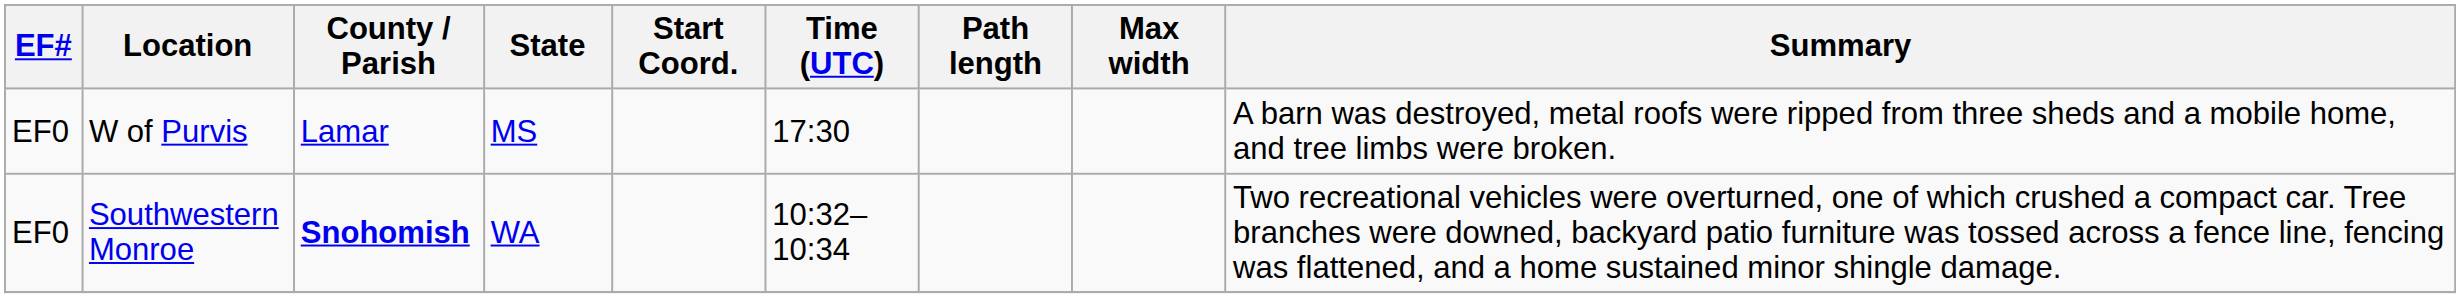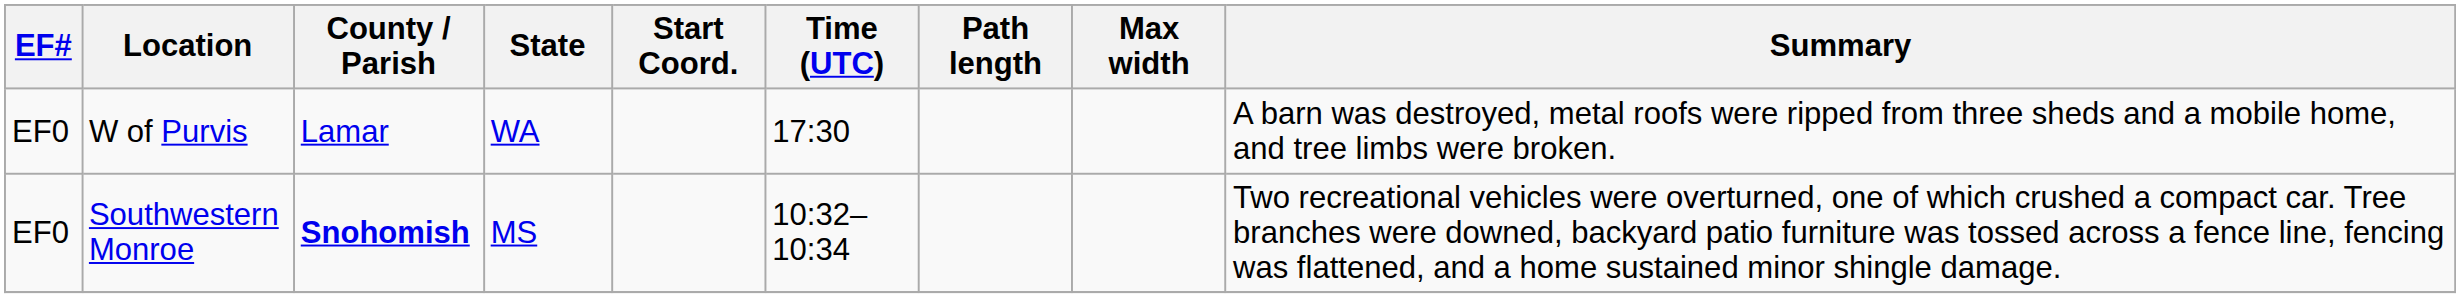(514, 130) MS -> (515, 130) WA
(515, 232) WA -> (514, 232) MS
